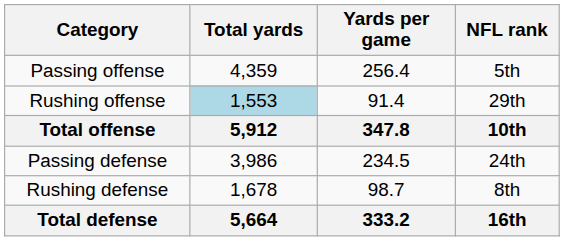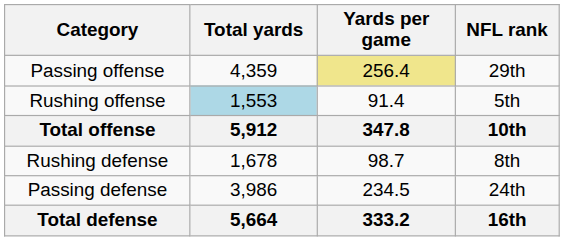(386, 70) no background -> (386, 70) khaki background
(507, 70) 5th -> (507, 70) 29th
(507, 100) 29th -> (507, 100) 5th
rows swapped: (97, 160) <-> (97, 190)
